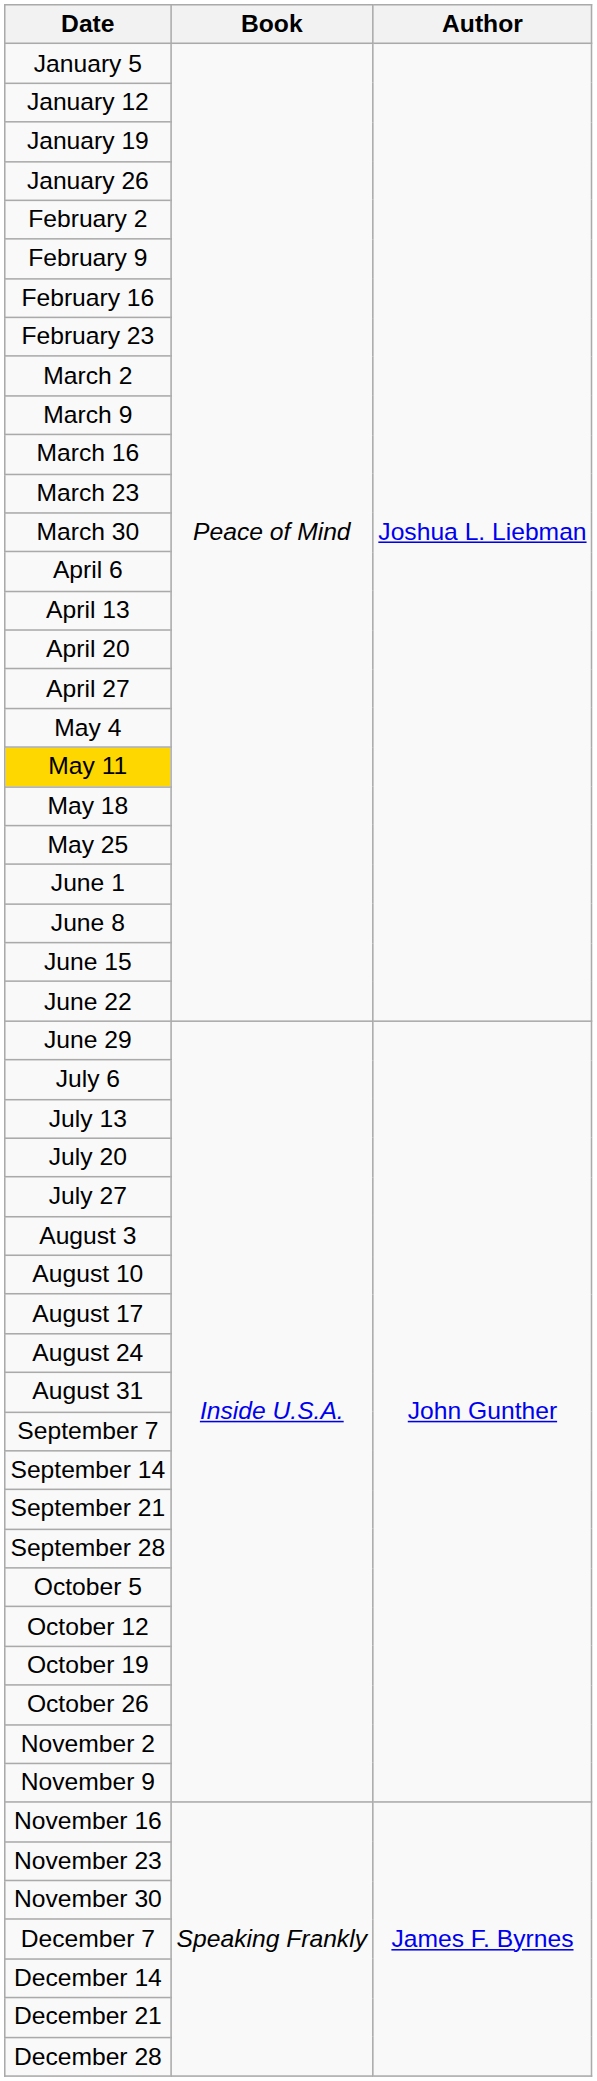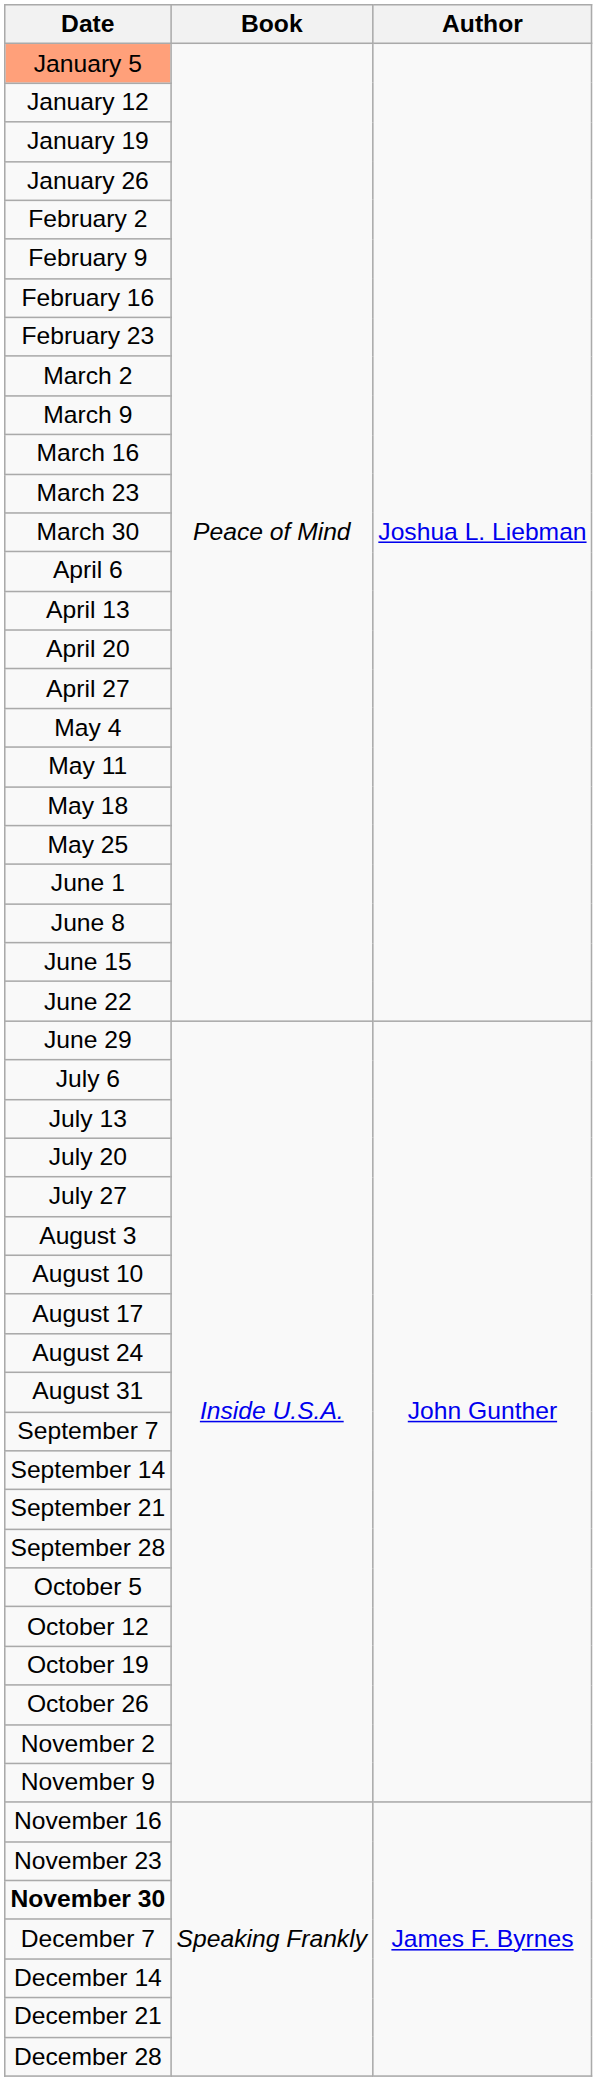(88, 63) no background -> (88, 63) lightsalmon background
(88, 766) gold background -> (88, 766) no background
(88, 1899) normal -> (88, 1899) bold
